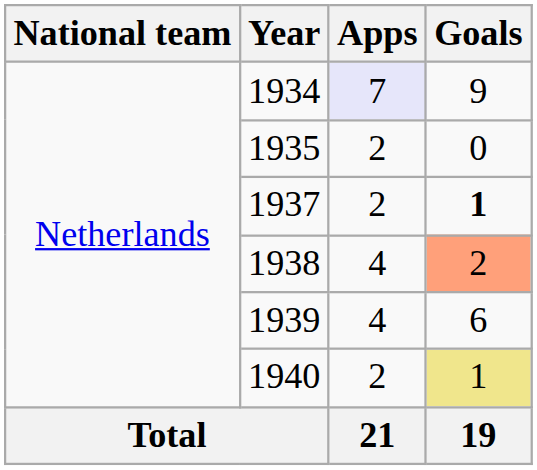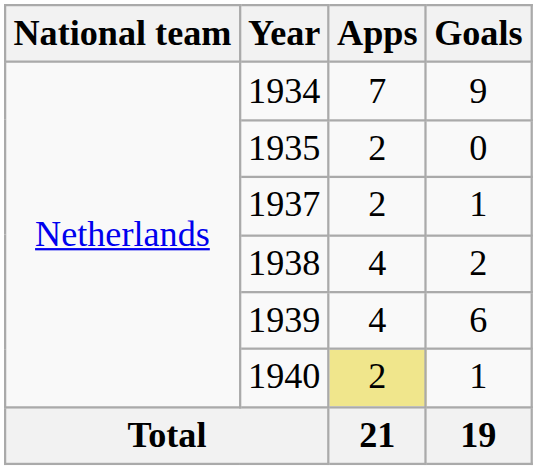(377, 90) lavender background -> (377, 90) no background
(478, 205) bold -> (478, 205) normal
(478, 262) lightsalmon background -> (478, 262) no background
(377, 377) no background -> (377, 377) khaki background
(478, 377) khaki background -> (478, 377) no background
